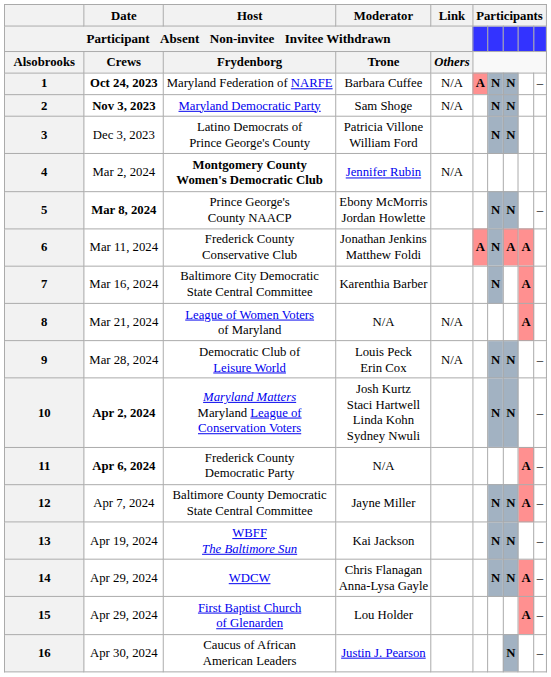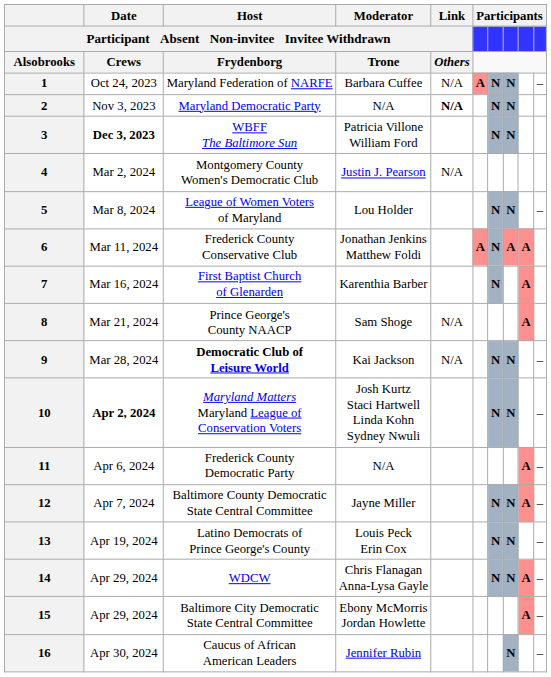(124, 83) bold -> (124, 83) normal
(124, 105) bold -> (124, 105) normal
(383, 105) Sam Shoge -> (383, 105) N/A
(452, 105) normal -> (452, 105) bold
(124, 135) normal -> (124, 135) bold
(250, 135) Latino Democrats of Prince George's County -> (250, 135) WBFF The Baltimore Sun
(250, 172) bold -> (250, 172) normal
(383, 172) Jennifer Rubin -> (383, 172) Justin J. Pearson
(124, 209) bold -> (124, 209) normal
(250, 209) Prince George's County NAACP -> (250, 209) League of Women Voters of Maryland
(383, 209) Ebony McMorris Jordan Howlette -> (383, 209) Lou Holder
(250, 284) Baltimore City Democratic State Central Committee -> (250, 284) First Baptist Church of Glenarden
(250, 322) League of Women Voters of Maryland -> (250, 322) Prince George's County NAACP
(383, 322) N/A -> (383, 322) Sam Shoge
(250, 359) normal -> (250, 359) bold
(383, 359) Louis Peck Erin Cox -> (383, 359) Kai Jackson
(124, 465) bold -> (124, 465) normal
(250, 540) WBFF The Baltimore Sun -> (250, 540) Latino Democrats of Prince George's County
(383, 540) Kai Jackson -> (383, 540) Louis Peck Erin Cox
(250, 615) First Baptist Church of Glenarden -> (250, 615) Baltimore City Democratic State Central Committee
(383, 615) Lou Holder -> (383, 615) Ebony McMorris Jordan Howlette
(383, 652) Justin J. Pearson -> (383, 652) Jennifer Rubin
